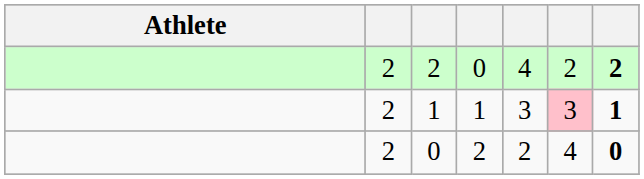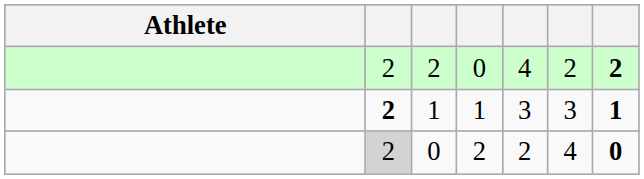(388, 109) normal -> (388, 109) bold
(570, 109) pink background -> (570, 109) no background
(388, 151) no background -> (388, 151) lightgrey background
